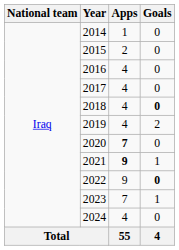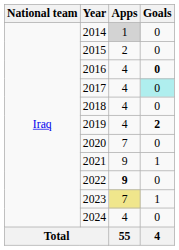(125, 32) no background -> (125, 32) lightgrey background
(157, 69) normal -> (157, 69) bold
(157, 87) no background -> (157, 87) paleturquoise background
(157, 106) bold -> (157, 106) normal
(157, 124) normal -> (157, 124) bold
(125, 143) bold -> (125, 143) normal
(125, 161) bold -> (125, 161) normal
(125, 180) normal -> (125, 180) bold
(157, 180) bold -> (157, 180) normal
(125, 198) no background -> (125, 198) khaki background
